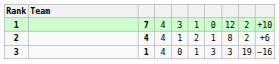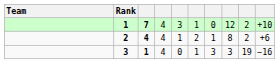columns swapped: (16, 11) <-> (40, 11)
